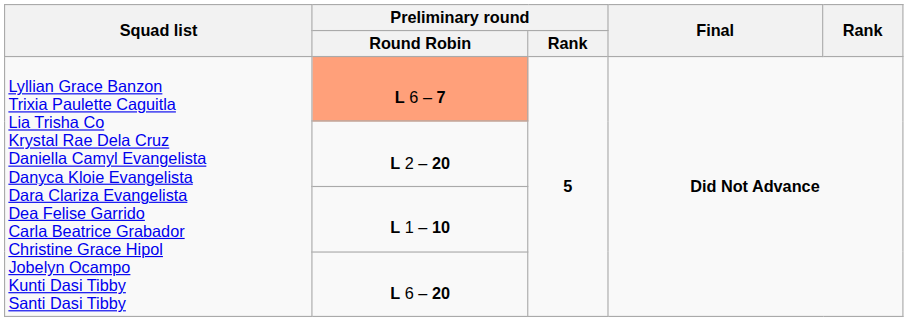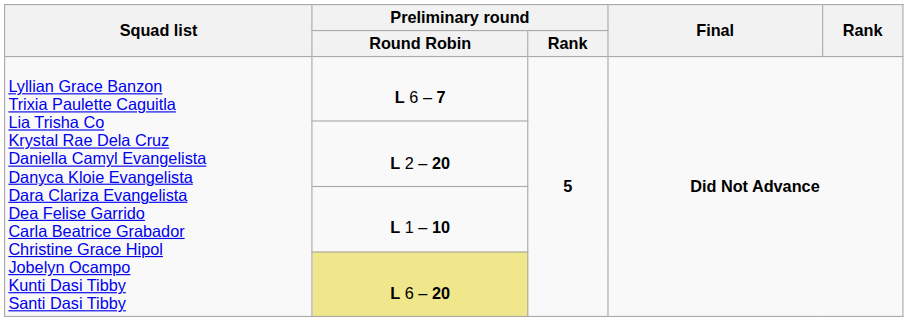(420, 98) lightsalmon background -> (420, 98) no background
(420, 294) no background -> (420, 294) khaki background
